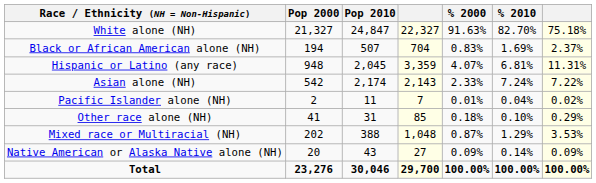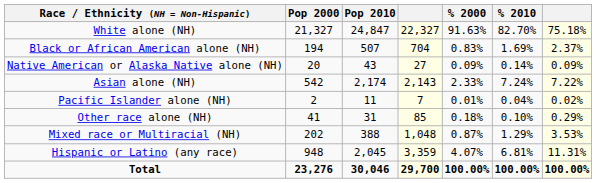rows swapped: (145, 152) <-> (145, 65)
